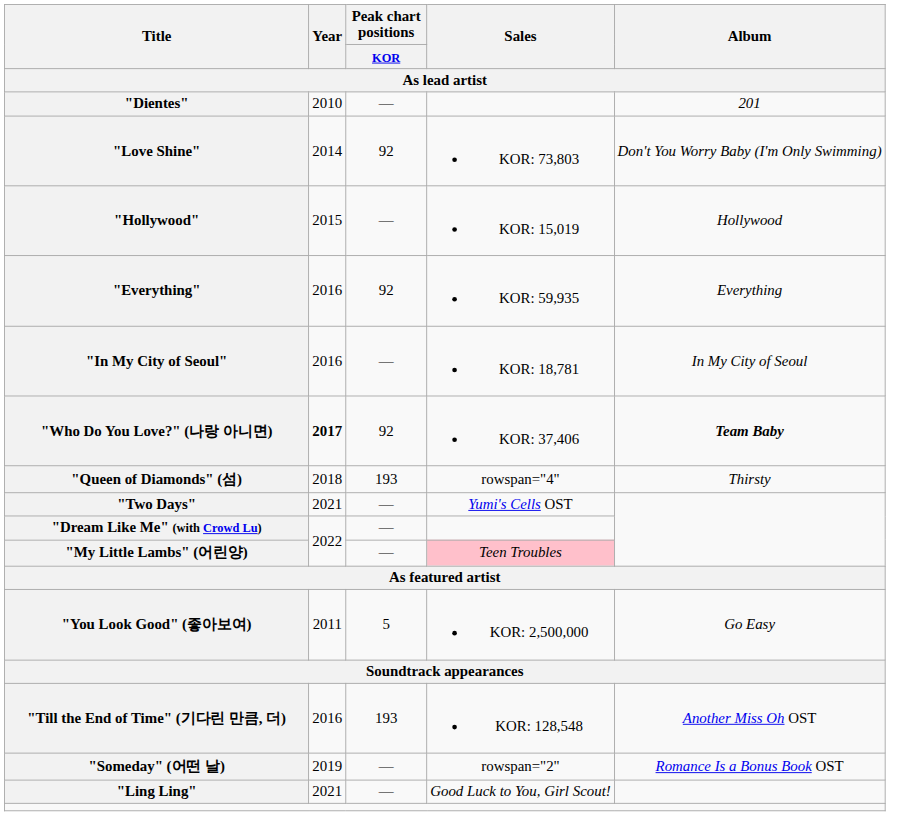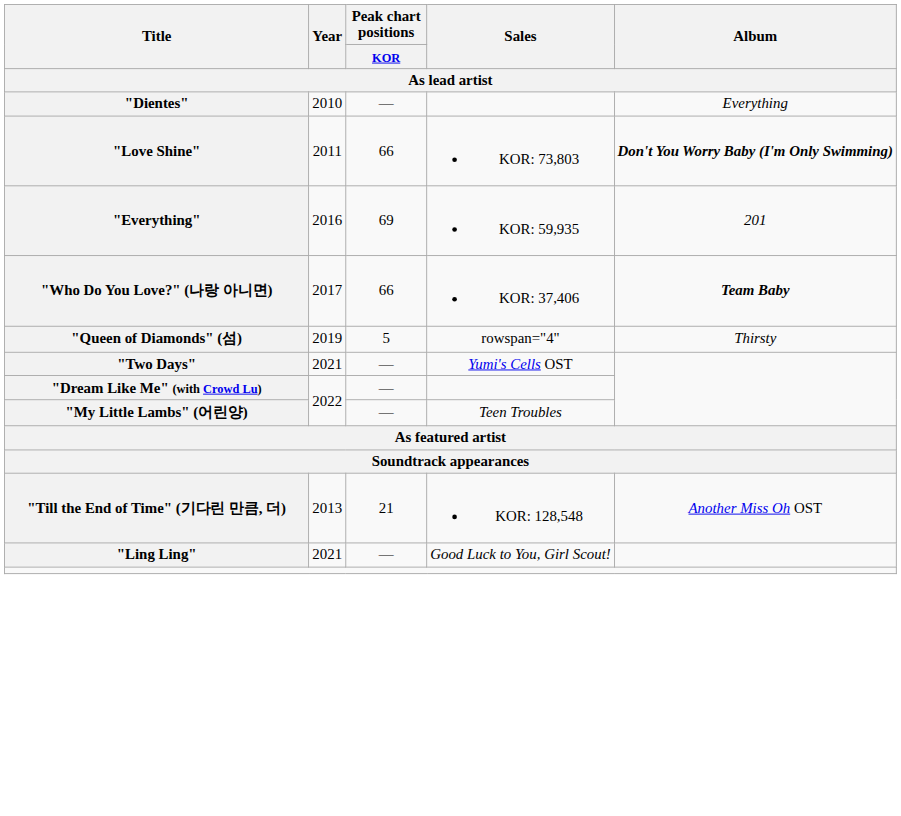(750, 103) 201 -> (755, 103) Everything
(327, 150) 2014 -> (327, 150) 2011
(386, 150) 92 -> (386, 150) 66
(750, 150) normal -> (755, 150) bold
- row: (157, 220)
(386, 290) 92 -> (386, 220) 69
(750, 290) Everything -> (755, 220) 201
- row: (157, 360)
(327, 431) bold -> (327, 290) normal
(386, 431) 92 -> (386, 290) 66
(327, 479) 2018 -> (327, 339) 2019
(386, 479) 193 -> (386, 339) 5
(520, 552) pink background -> (520, 412) no background
- row: (157, 624)
(327, 718) 2016 -> (327, 508) 2013
(386, 718) 193 -> (386, 508) 21
- row: (157, 766)
